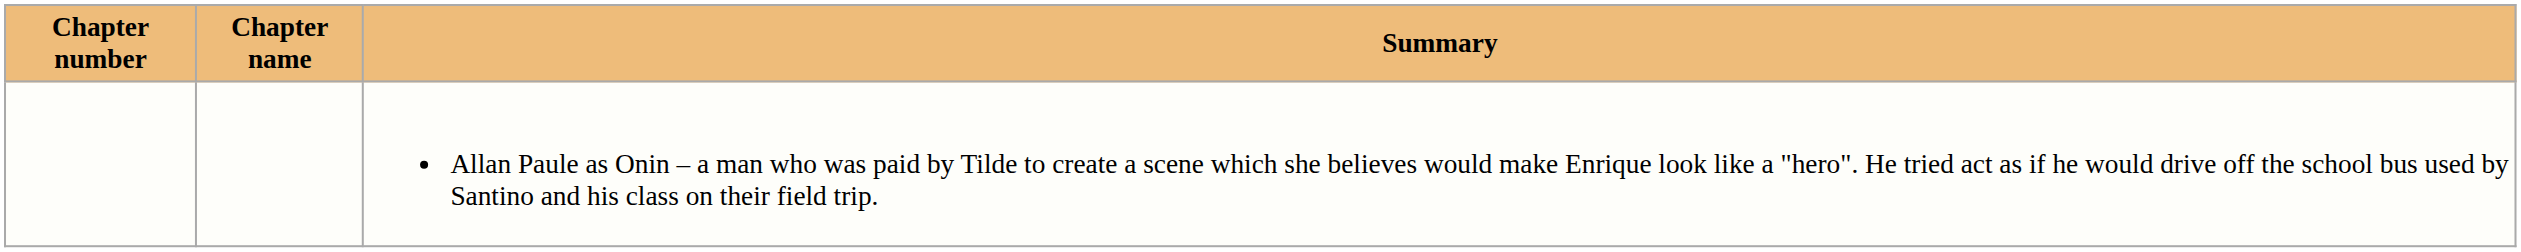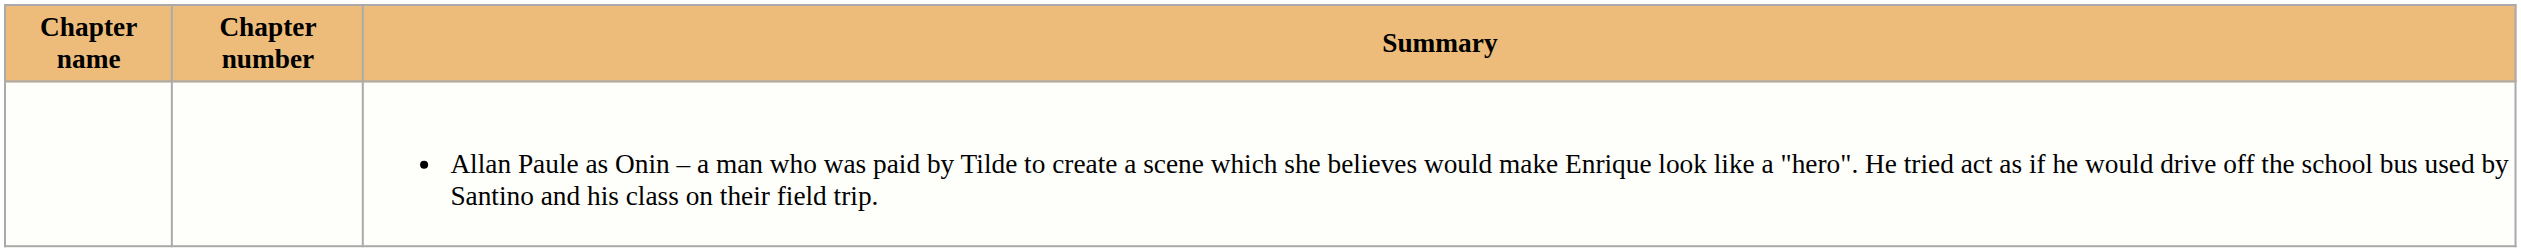columns swapped: (101, 42) <-> (280, 42)
